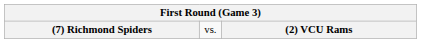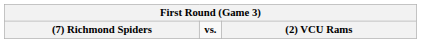(210, 30) normal -> (210, 30) bold
